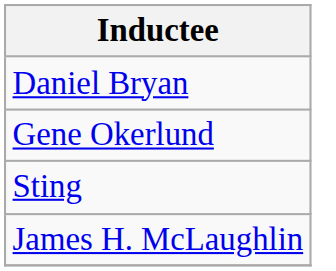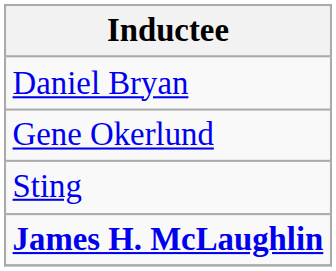(158, 238) normal -> (168, 238) bold
